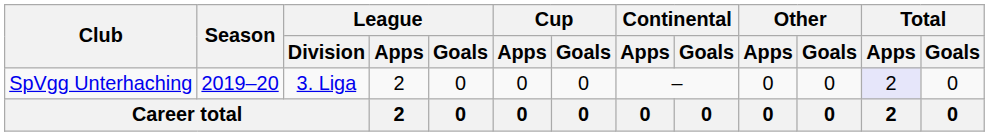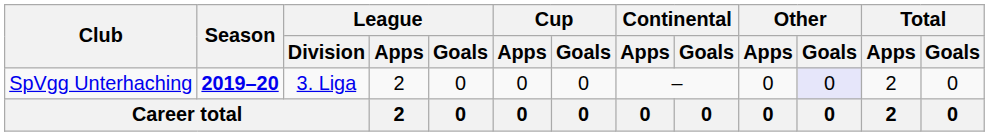(240, 83) normal -> (240, 83) bold
(830, 83) no background -> (830, 83) lavender background
(891, 83) lavender background -> (891, 83) no background
